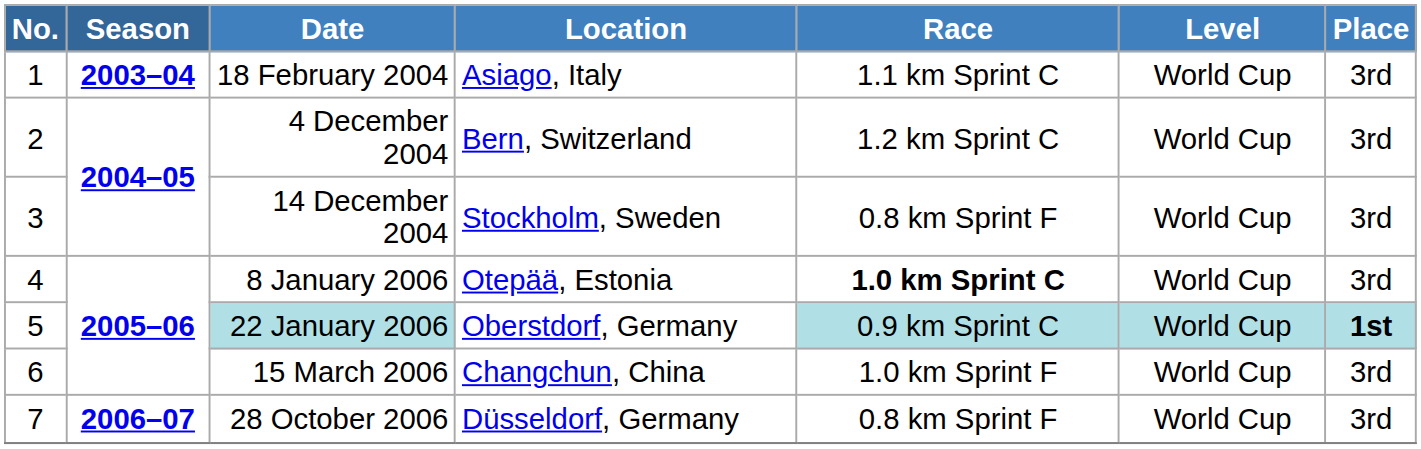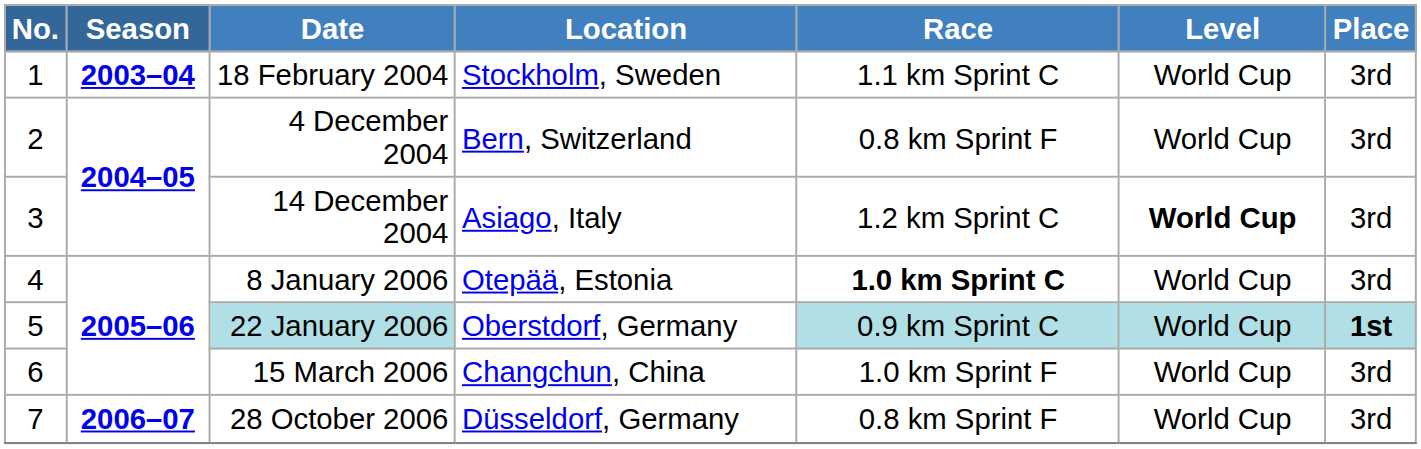(542, 75) Asiago, Italy -> (592, 75) Stockholm, Sweden
(958, 138) 1.2 km Sprint C -> (958, 138) 0.8 km Sprint F
(592, 217) Stockholm, Sweden -> (542, 217) Asiago, Italy
(958, 217) 0.8 km Sprint F -> (958, 217) 1.2 km Sprint C
(1223, 217) normal -> (1223, 217) bold
